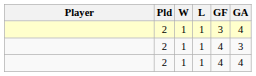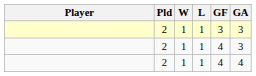(241, 29) 4 -> (241, 29) 3
